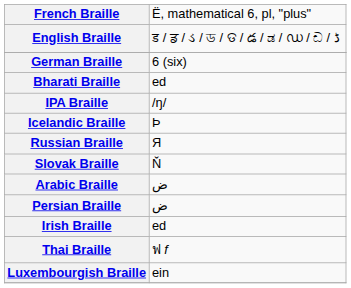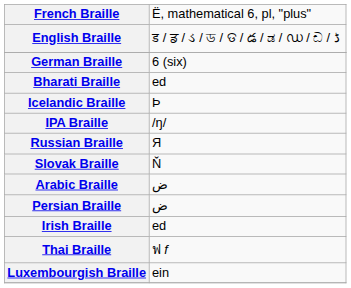rows swapped: (77, 123) <-> (77, 103)
